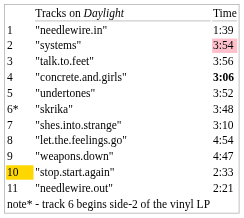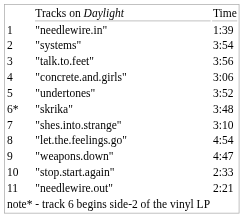(223, 45) pink background -> (223, 45) no background
(223, 77) bold -> (223, 77) normal
(13, 172) gold background -> (13, 172) no background
